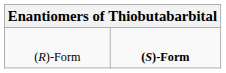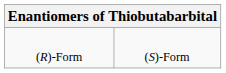(165, 56) bold -> (167, 56) normal
